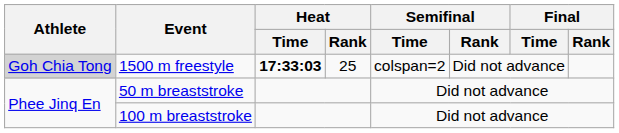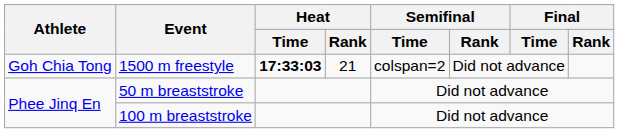(60, 66) lightgrey background -> (60, 66) no background
(348, 66) 25 -> (348, 66) 21
